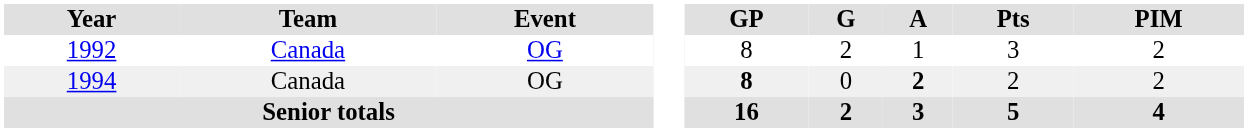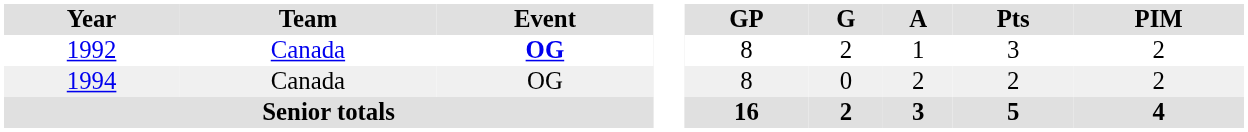(545, 50) normal -> (545, 50) bold
(746, 81) bold -> (746, 81) normal
(918, 81) bold -> (918, 81) normal
